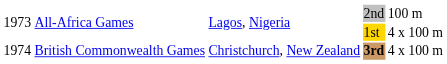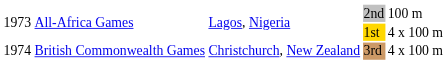(374, 51) bold -> (373, 51) normal
